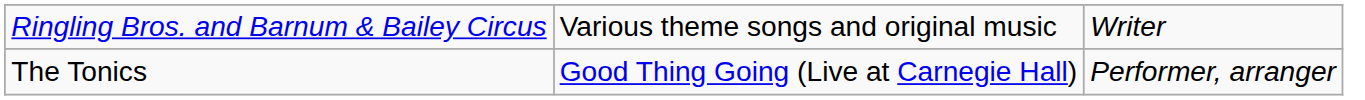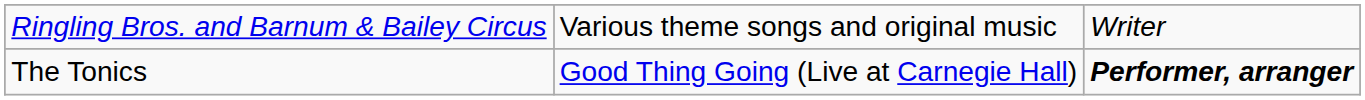(1213, 71) normal -> (1222, 71) bold
